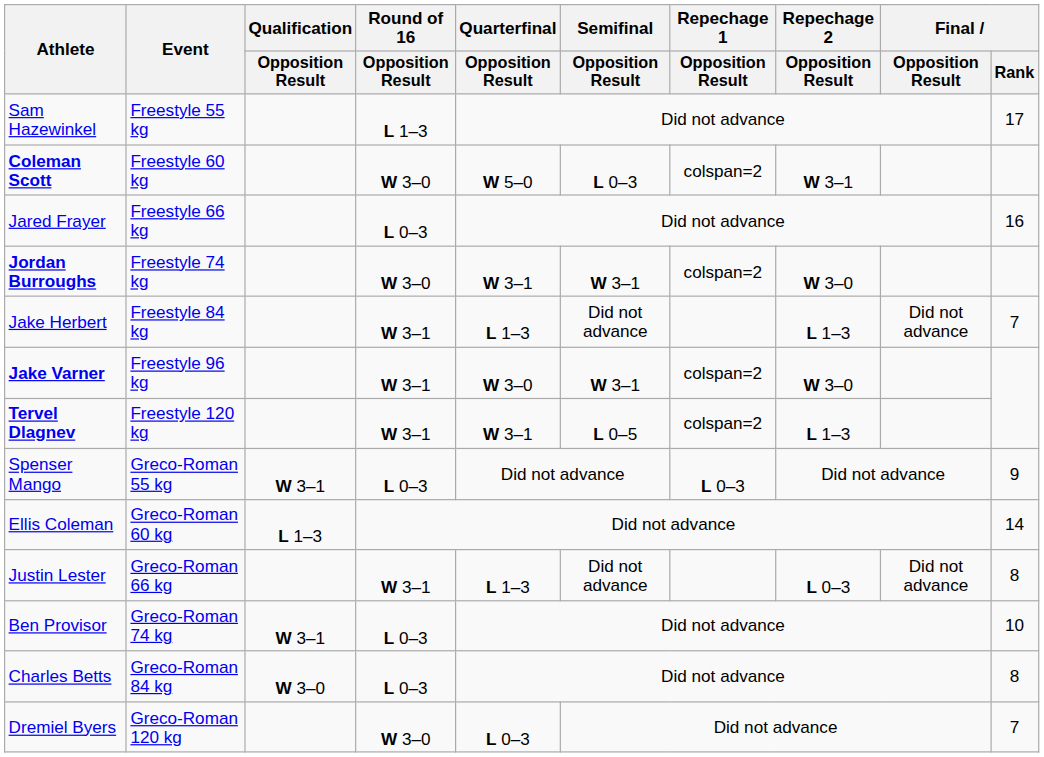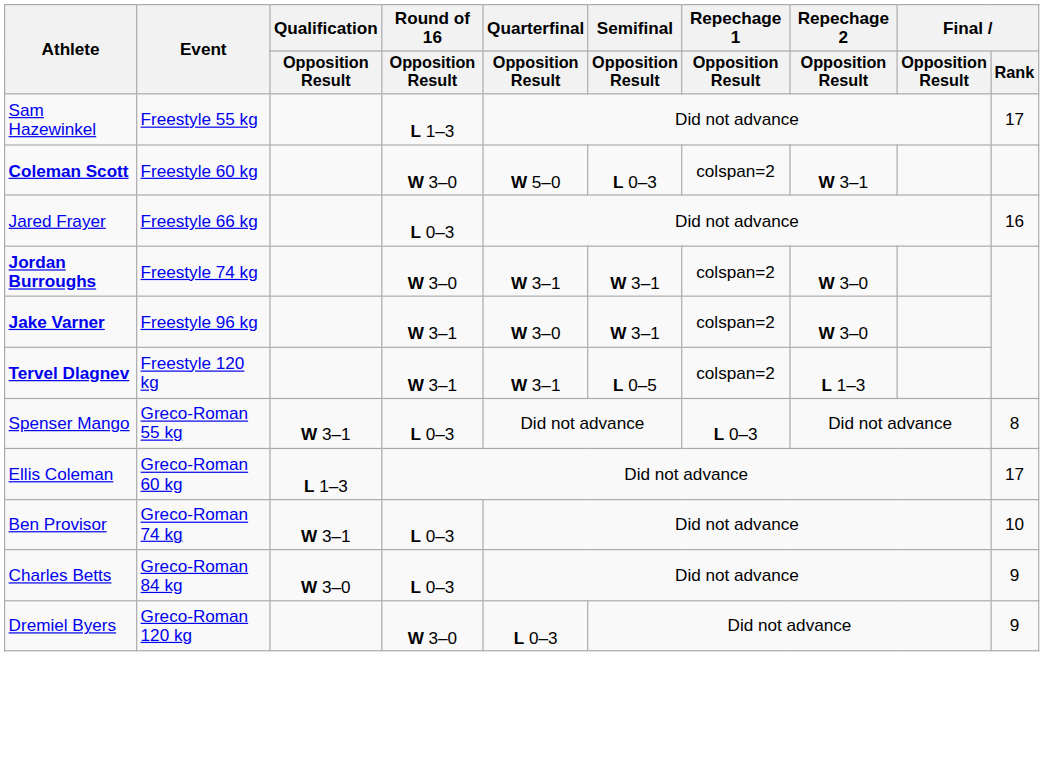- row: (58, 322)
(1014, 474) 9 -> (1014, 424) 8
(1014, 525) 14 -> (1014, 474) 17
- row: (57, 575)
(1014, 677) 8 -> (1014, 575) 9
(1014, 727) 7 -> (1014, 626) 9
